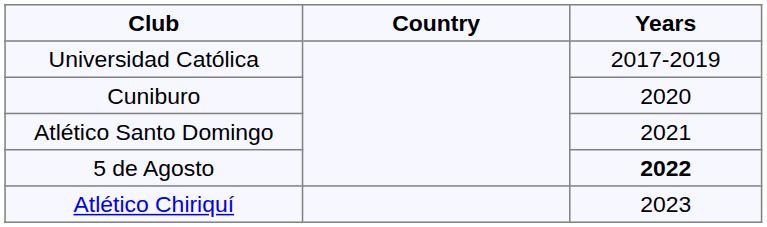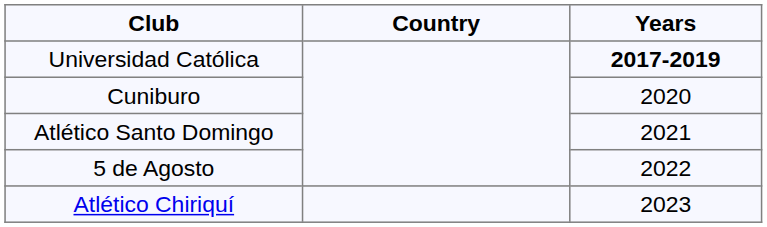(666, 59) normal -> (666, 59) bold
(666, 168) bold -> (666, 168) normal
